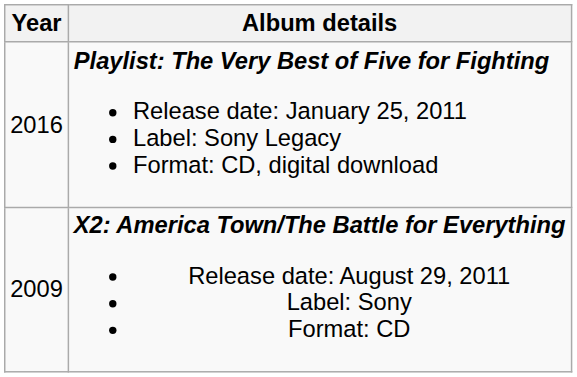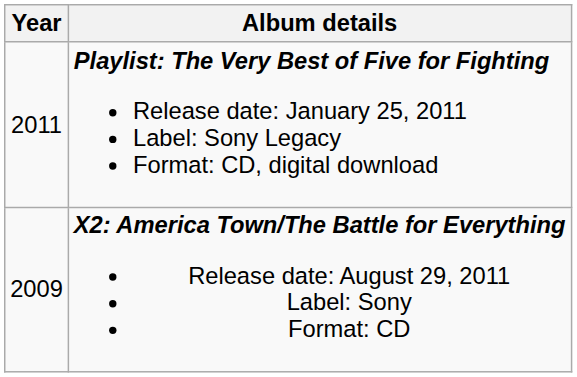(37, 124) 2016 -> (37, 124) 2011
